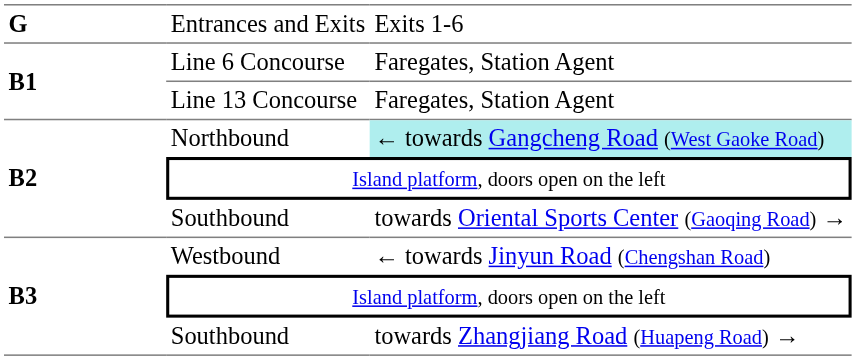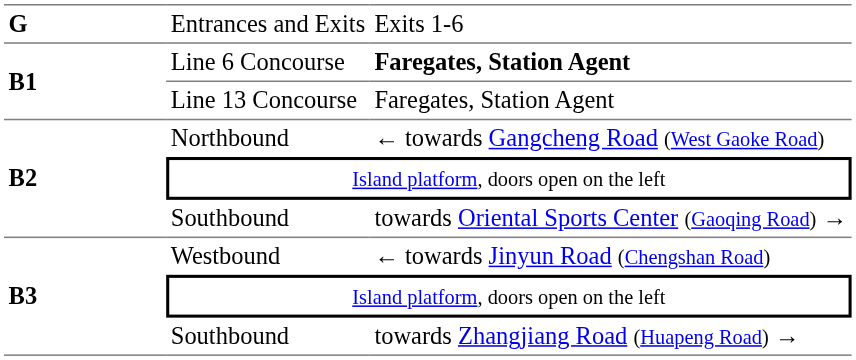(494, 61) normal -> (502, 61) bold
(599, 138) paleturquoise background -> (599, 138) no background
